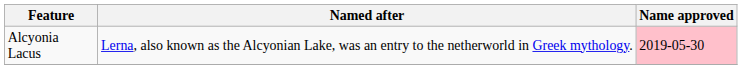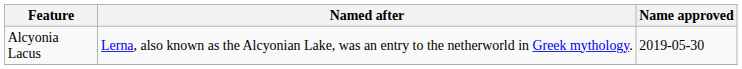(672, 45) pink background -> (672, 45) no background
